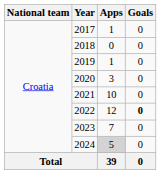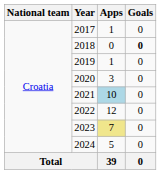(140, 45) normal -> (140, 45) bold
(111, 95) no background -> (111, 95) lightblue background
(140, 111) bold -> (140, 111) normal
(111, 128) no background -> (111, 128) khaki background
(111, 144) lightgrey background -> (111, 144) no background
